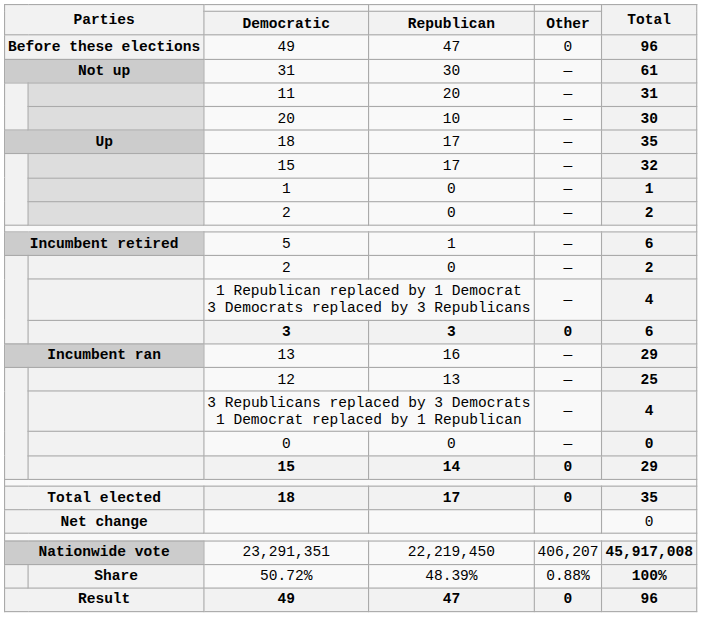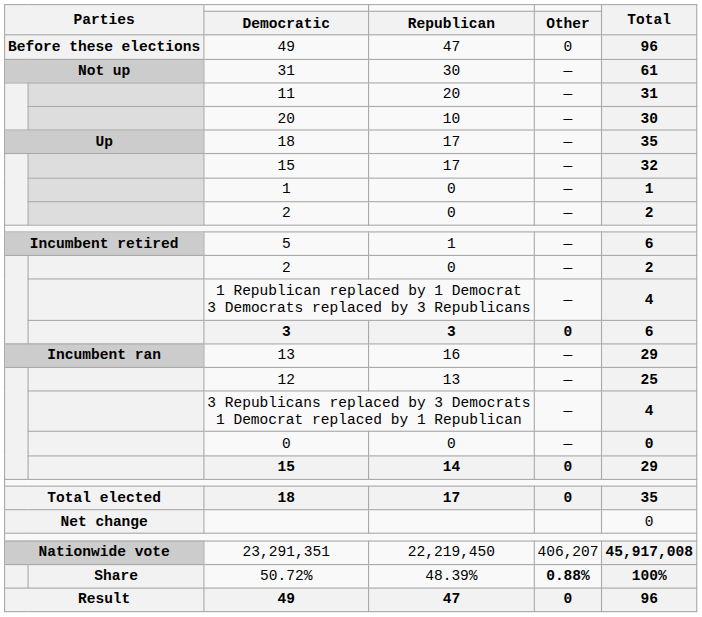(568, 576) normal -> (568, 576) bold
